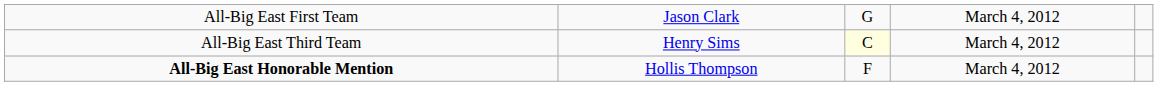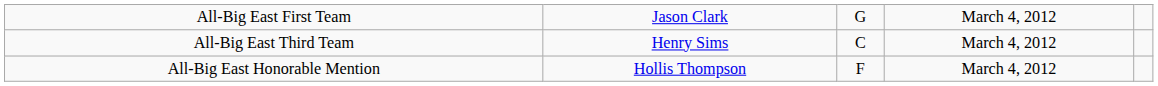(867, 42) lightyellow background -> (860, 42) no background
(281, 68) bold -> (274, 68) normal
